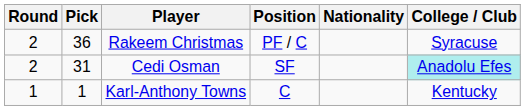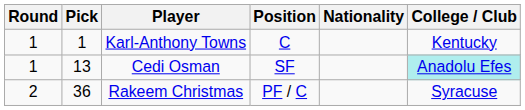rows swapped: (176, 92) <-> (176, 42)
(33, 67) 2 -> (33, 67) 1
(82, 67) 31 -> (82, 67) 13
